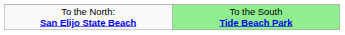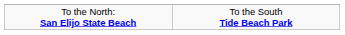(256, 17) lightgreen background -> (256, 17) no background
